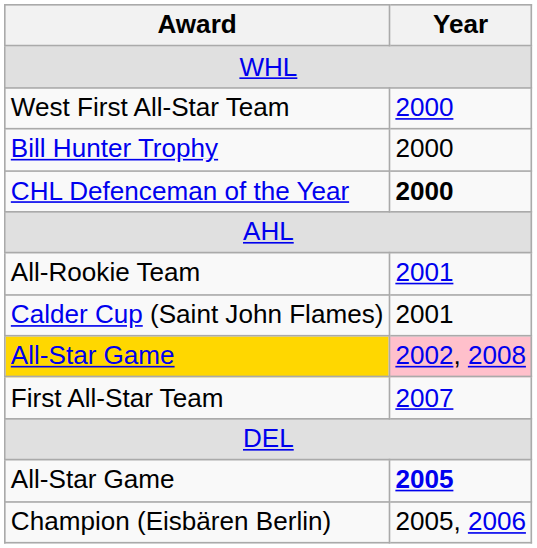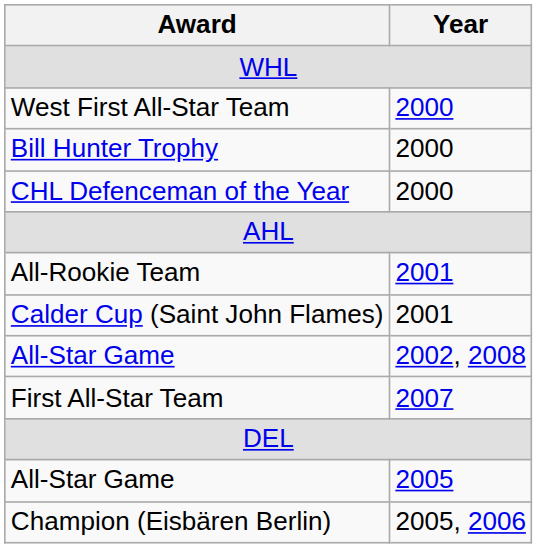(424, 190) bold -> (424, 190) normal
(93, 356) gold background -> (93, 356) no background
(461, 356) pink background -> (461, 356) no background
(424, 480) bold -> (424, 480) normal
